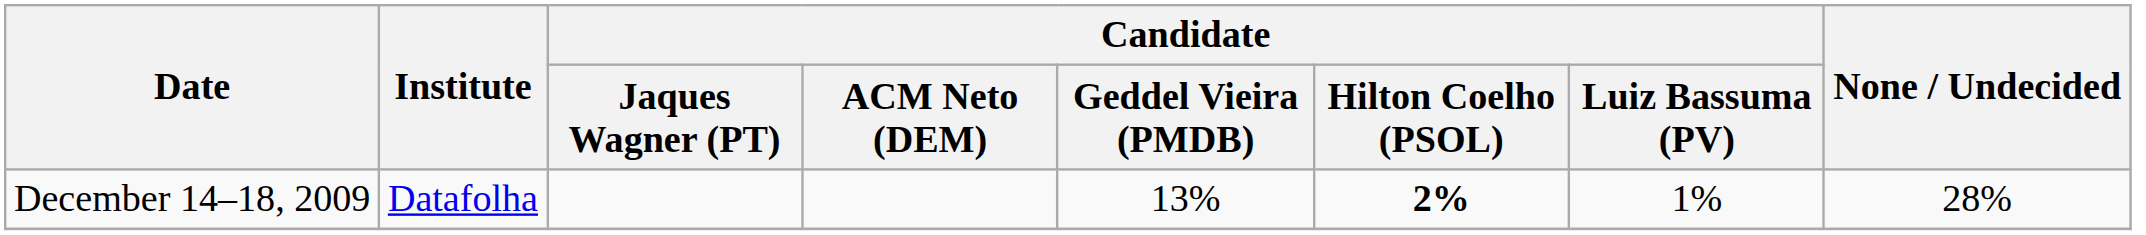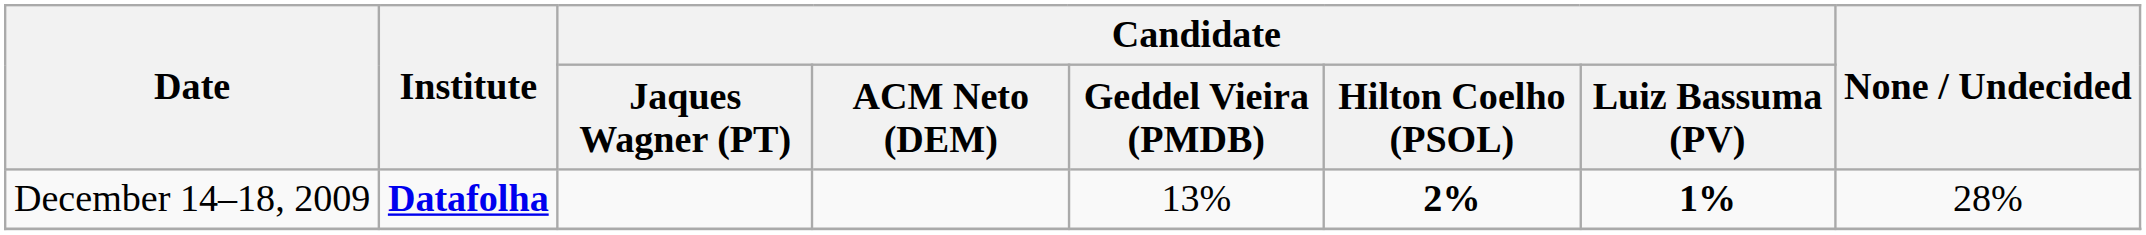(463, 198) normal -> (468, 198) bold
(1697, 198) normal -> (1707, 198) bold
